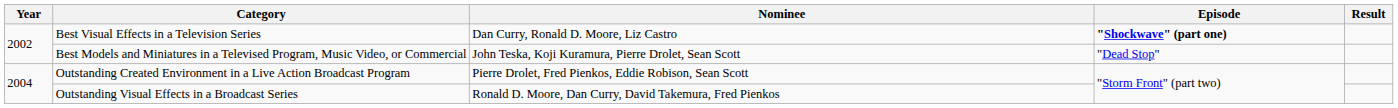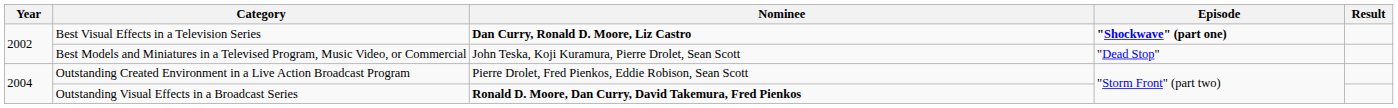(575, 34) normal -> (582, 34) bold
(626, 93) normal -> (637, 93) bold
